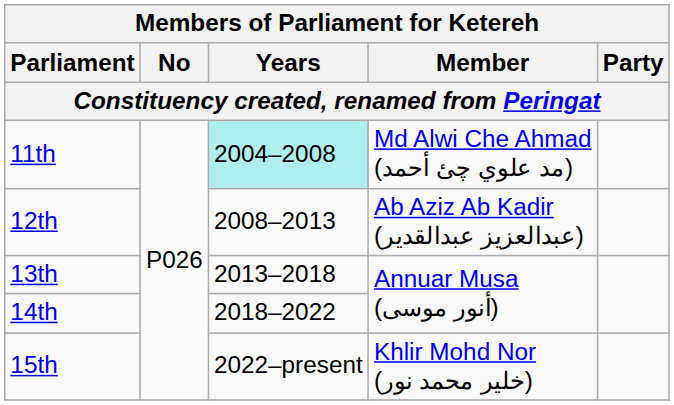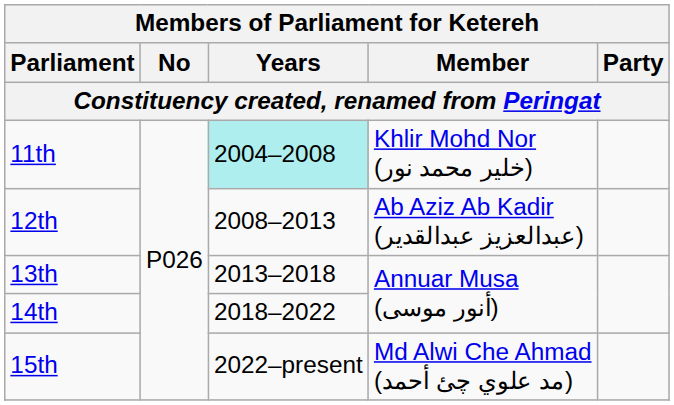(483, 153) Md Alwi Che Ahmad (مد علوي چئ أحمد) -> (455, 153) Khlir Mohd Nor (خلير محمد نور)
(455, 365) Khlir Mohd Nor (خلير محمد نور) -> (483, 365) Md Alwi Che Ahmad (مد علوي چئ أحمد)
